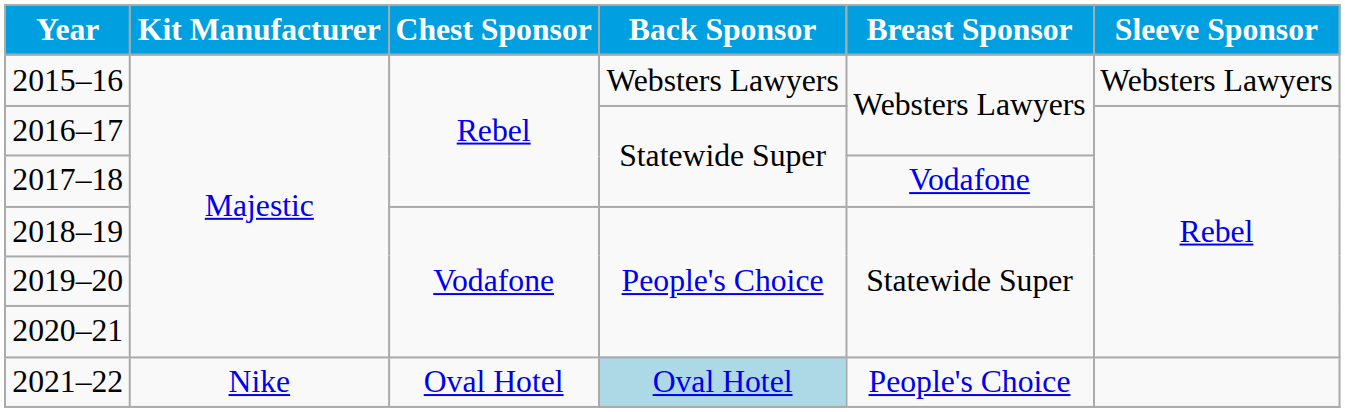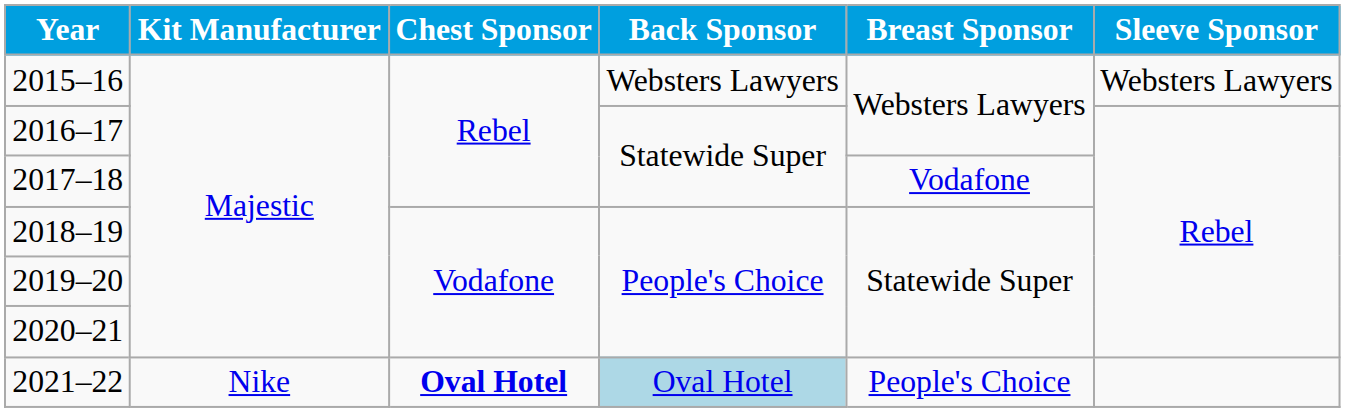(494, 381) normal -> (494, 381) bold
